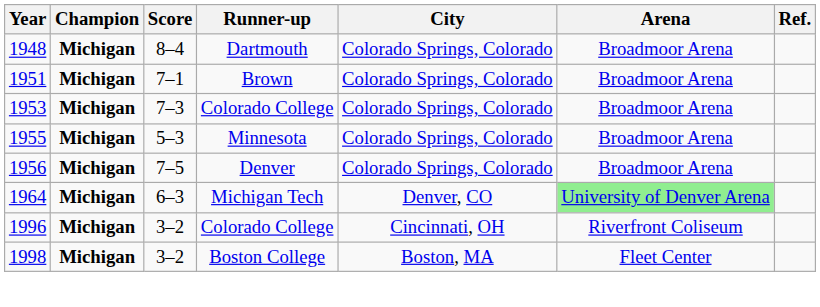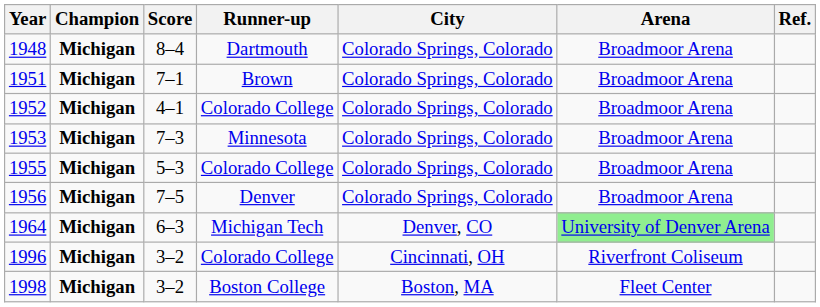+ row: (28, 108)
(267, 108) Colorado College -> (267, 138) Minnesota
(267, 138) Minnesota -> (267, 167) Colorado College
